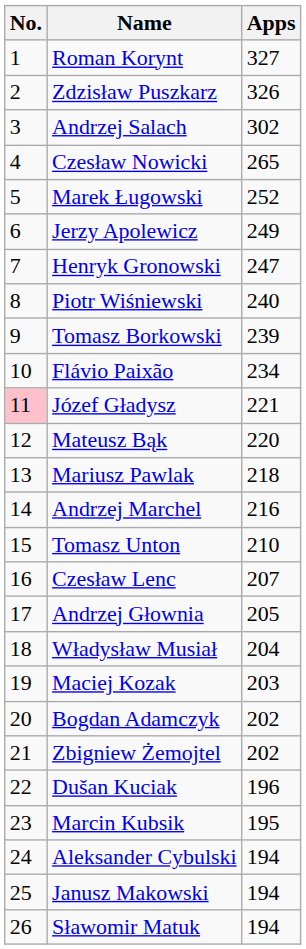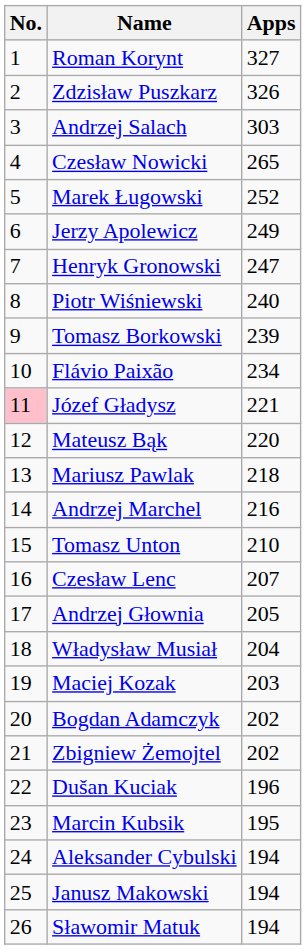(263, 127) 302 -> (263, 127) 303
